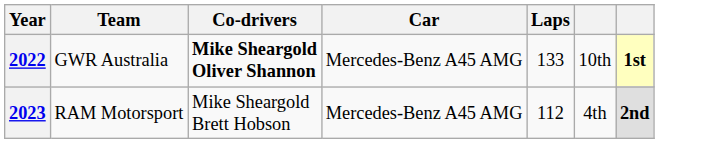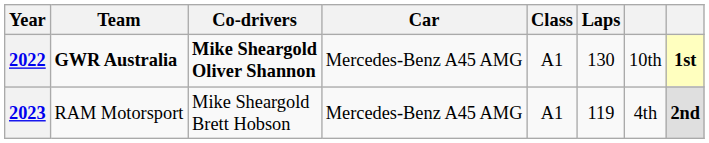+ column: (552, 19)
(111, 60) normal -> (116, 60) bold
(550, 60) 133 -> (601, 60) 130
(550, 112) 112 -> (601, 112) 119
